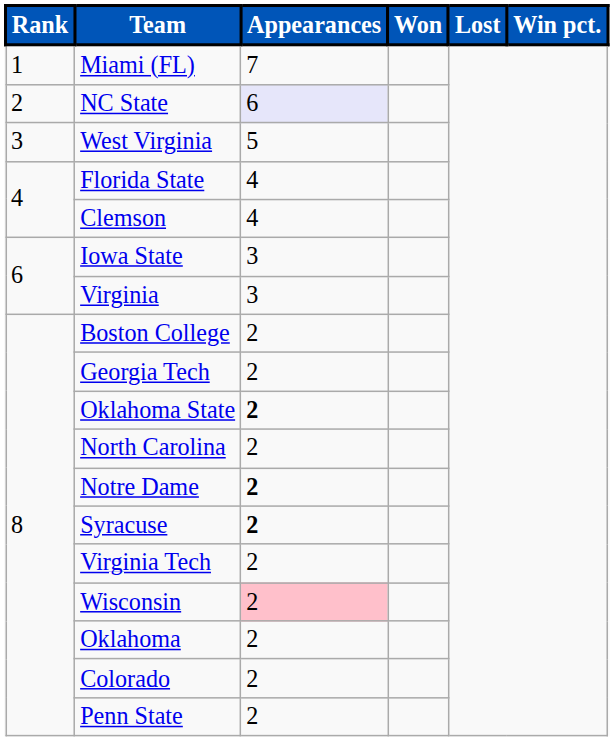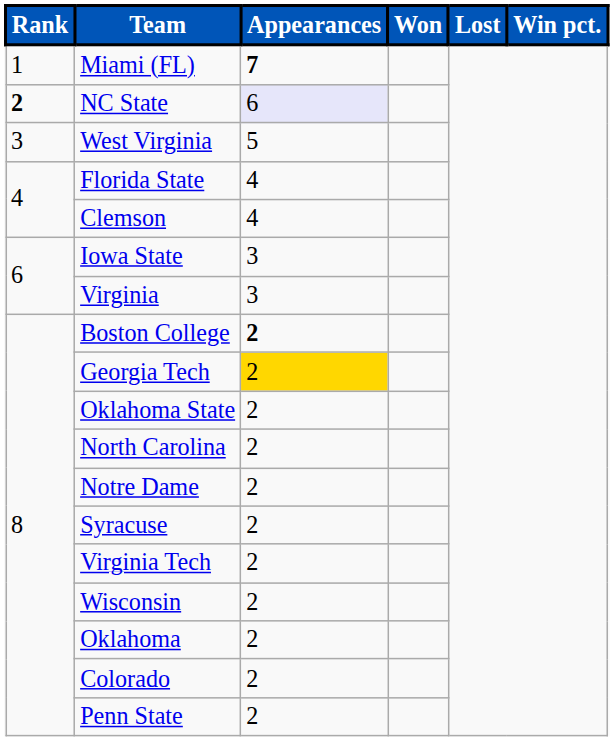(252, 64) normal -> (252, 64) bold
(17, 103) normal -> (17, 103) bold
(252, 333) normal -> (252, 333) bold
(252, 371) no background -> (252, 371) gold background
(252, 409) bold -> (252, 409) normal
(252, 486) bold -> (252, 486) normal
(252, 524) bold -> (252, 524) normal
(252, 601) pink background -> (252, 601) no background
